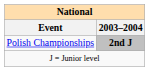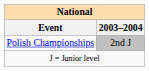(121, 43) bold -> (121, 43) normal
